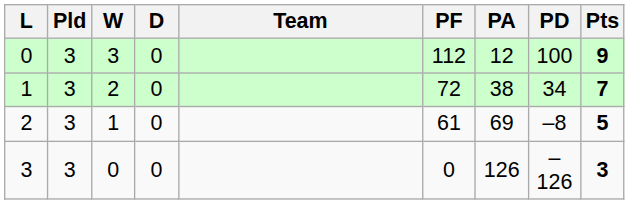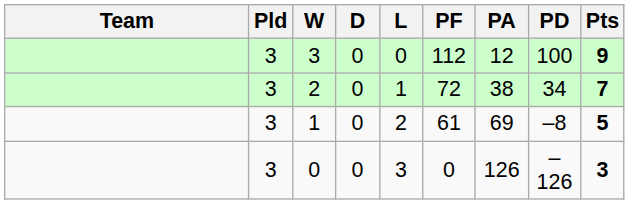columns swapped: (300, 21) <-> (26, 21)
